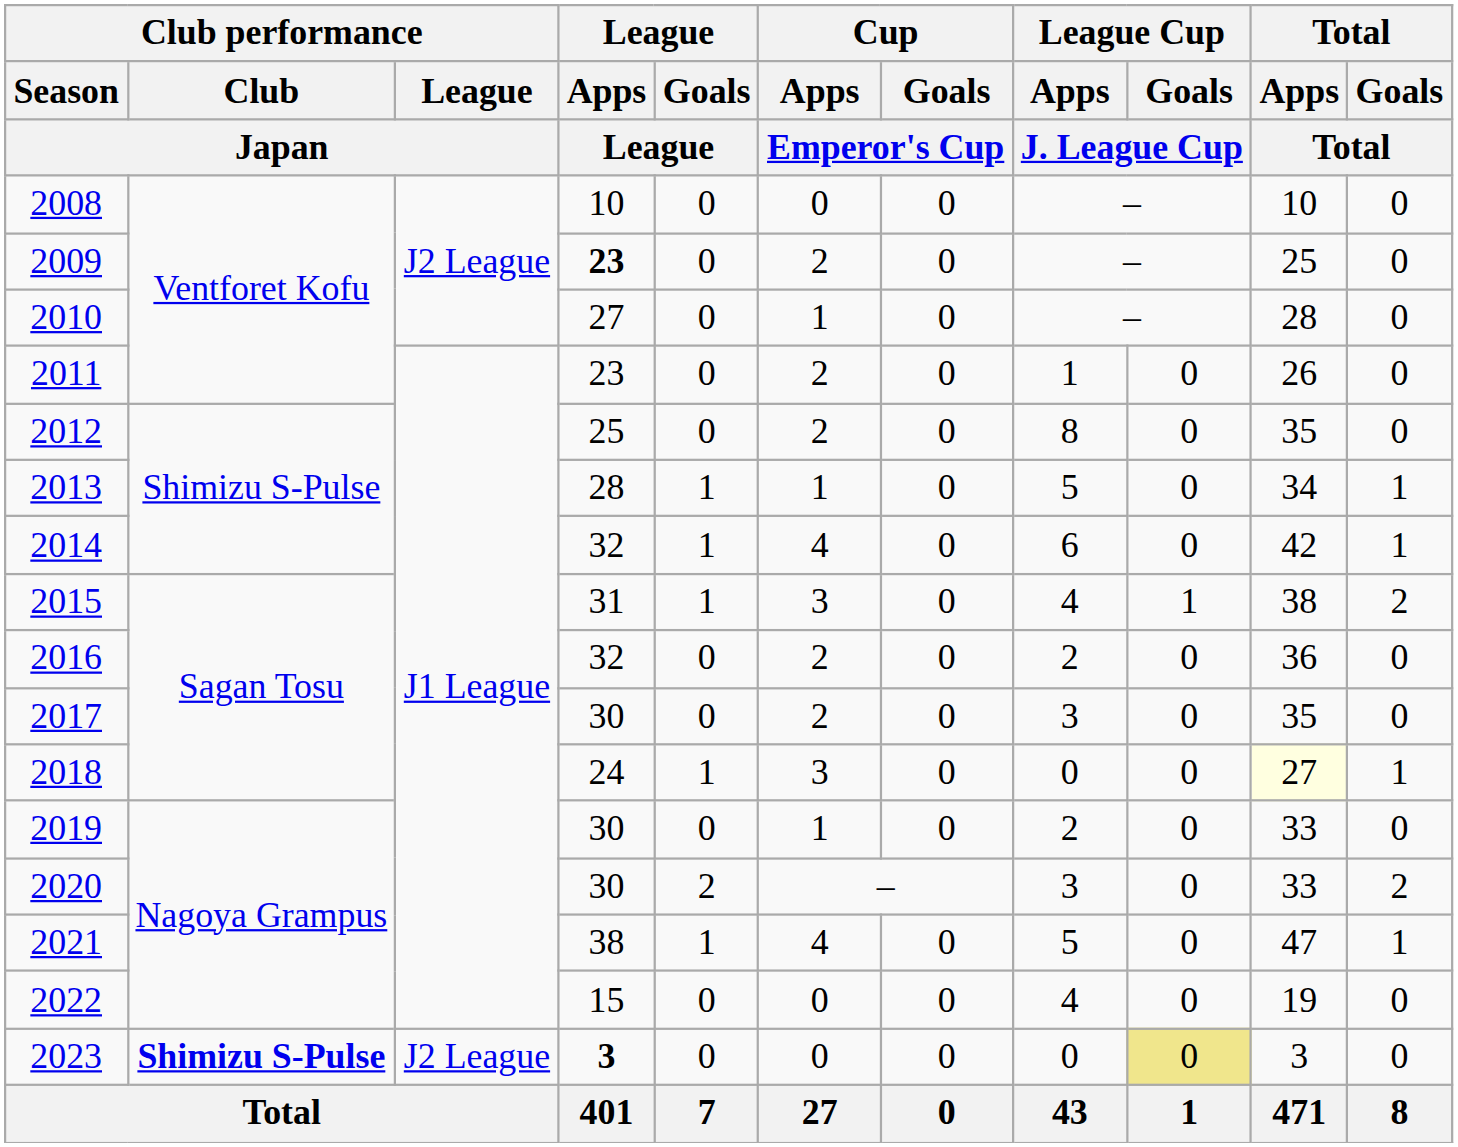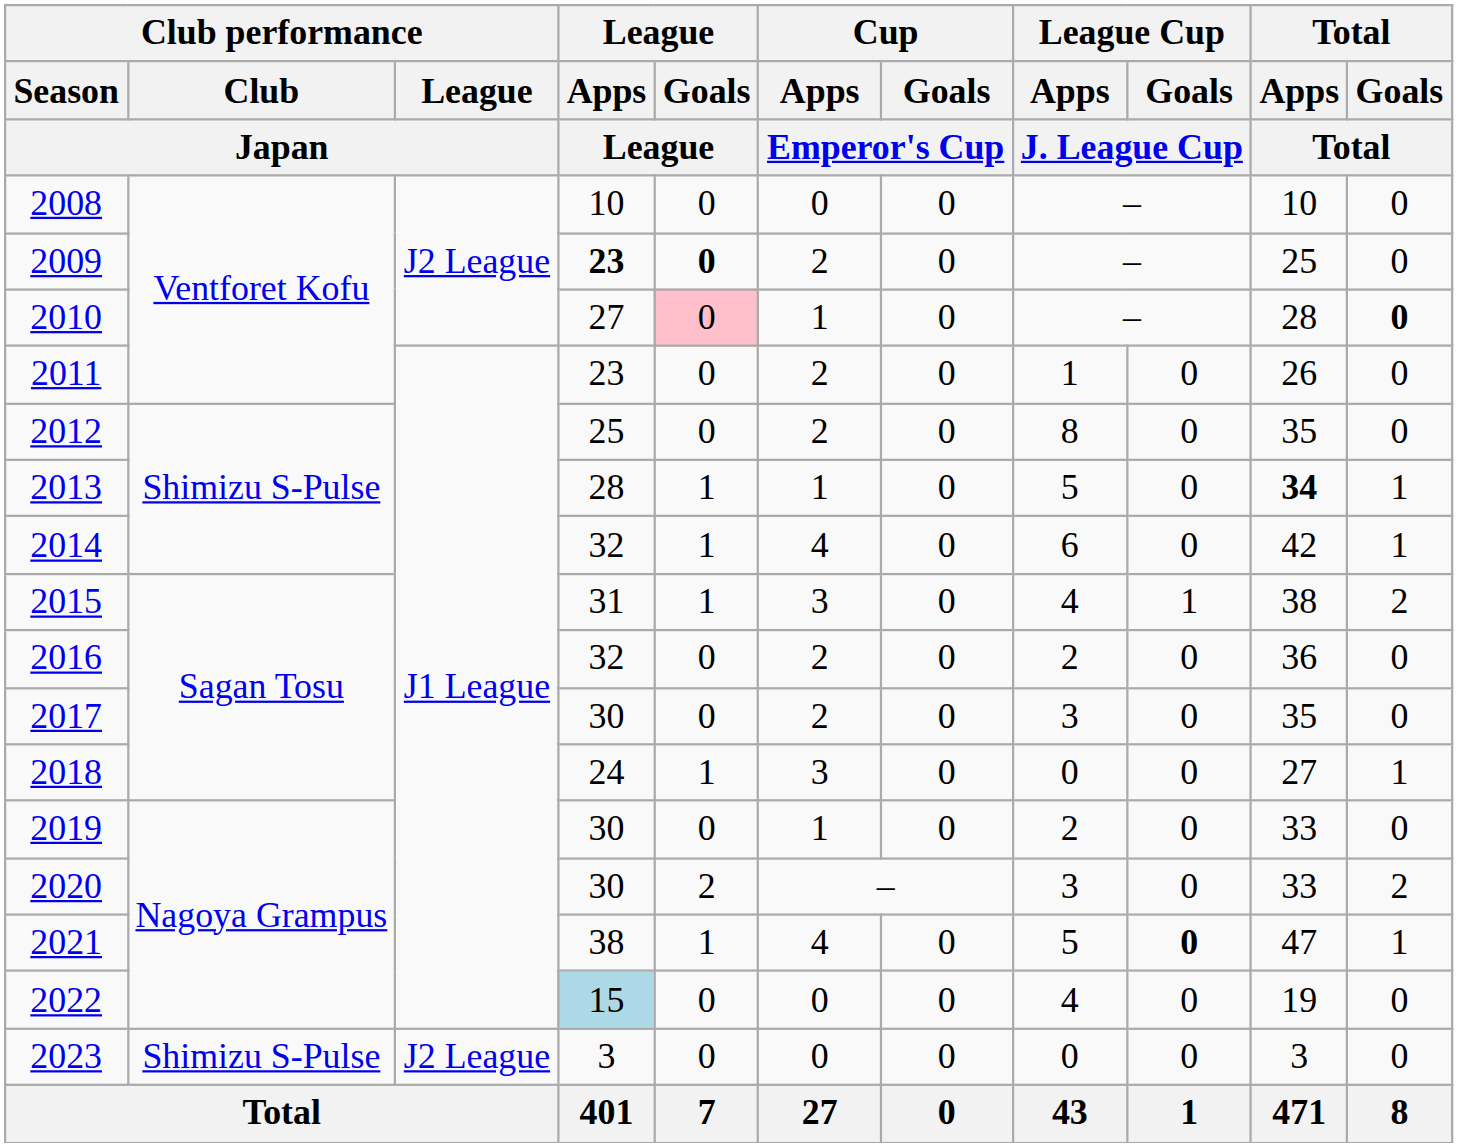(707, 260) normal -> (707, 260) bold
(707, 317) no background -> (707, 317) pink background
(1399, 317) normal -> (1399, 317) bold
(1299, 487) normal -> (1299, 487) bold
(1299, 771) lightyellow background -> (1299, 771) no background
(1189, 942) normal -> (1189, 942) bold
(606, 999) no background -> (606, 999) lightblue background
(261, 1056) bold -> (261, 1056) normal
(606, 1056) bold -> (606, 1056) normal
(1189, 1056) khaki background -> (1189, 1056) no background
